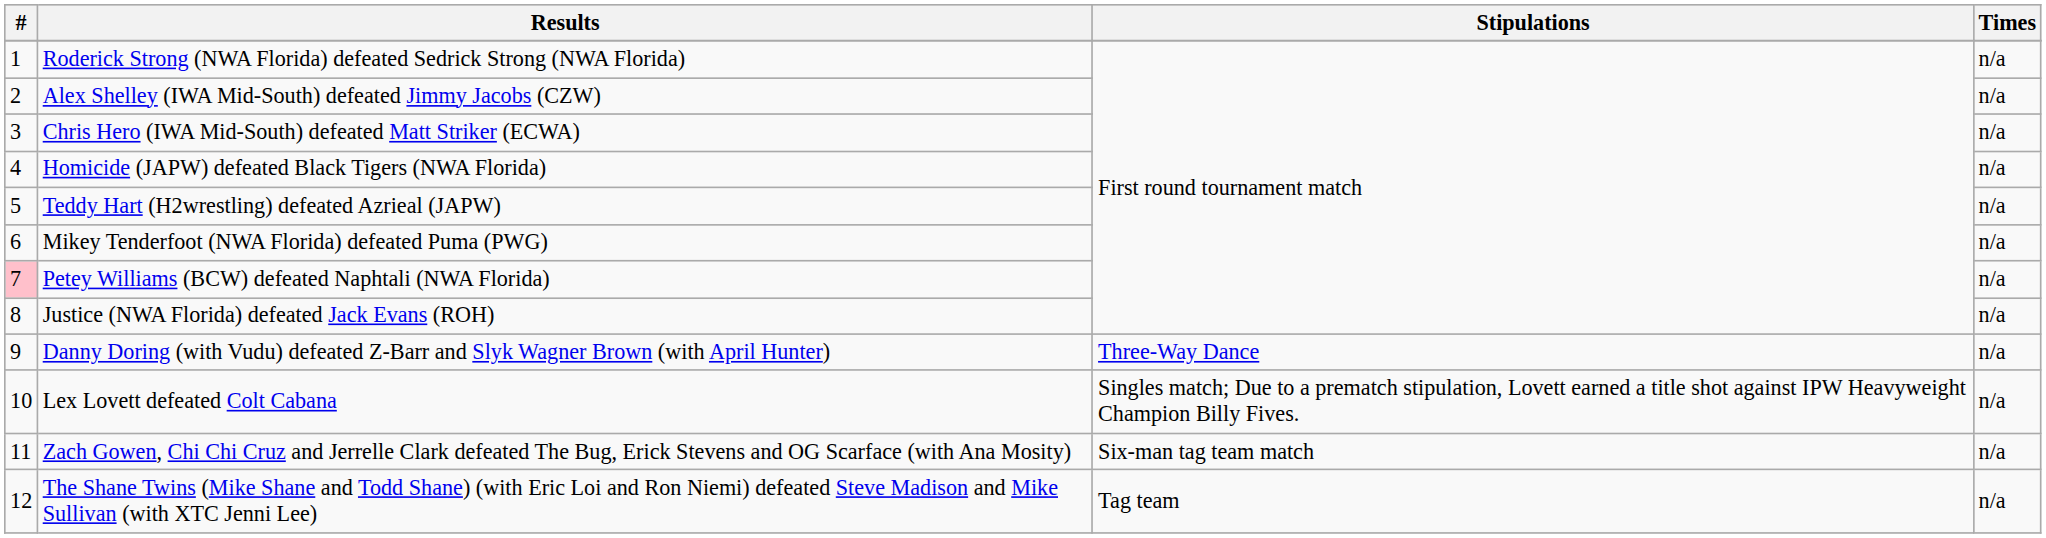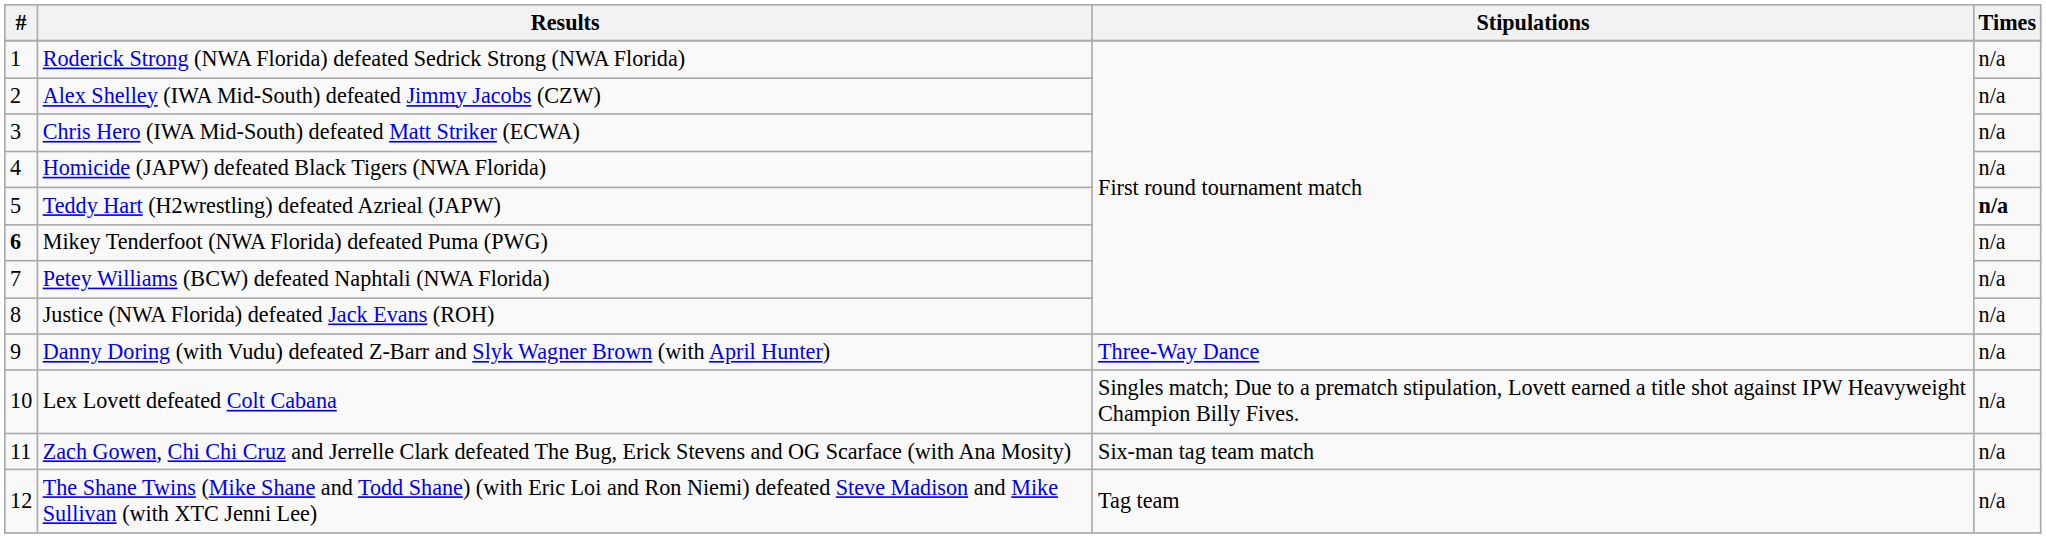(1992, 205) normal -> (1993, 205) bold
(16, 241) normal -> (16, 241) bold
(16, 278) pink background -> (16, 278) no background
